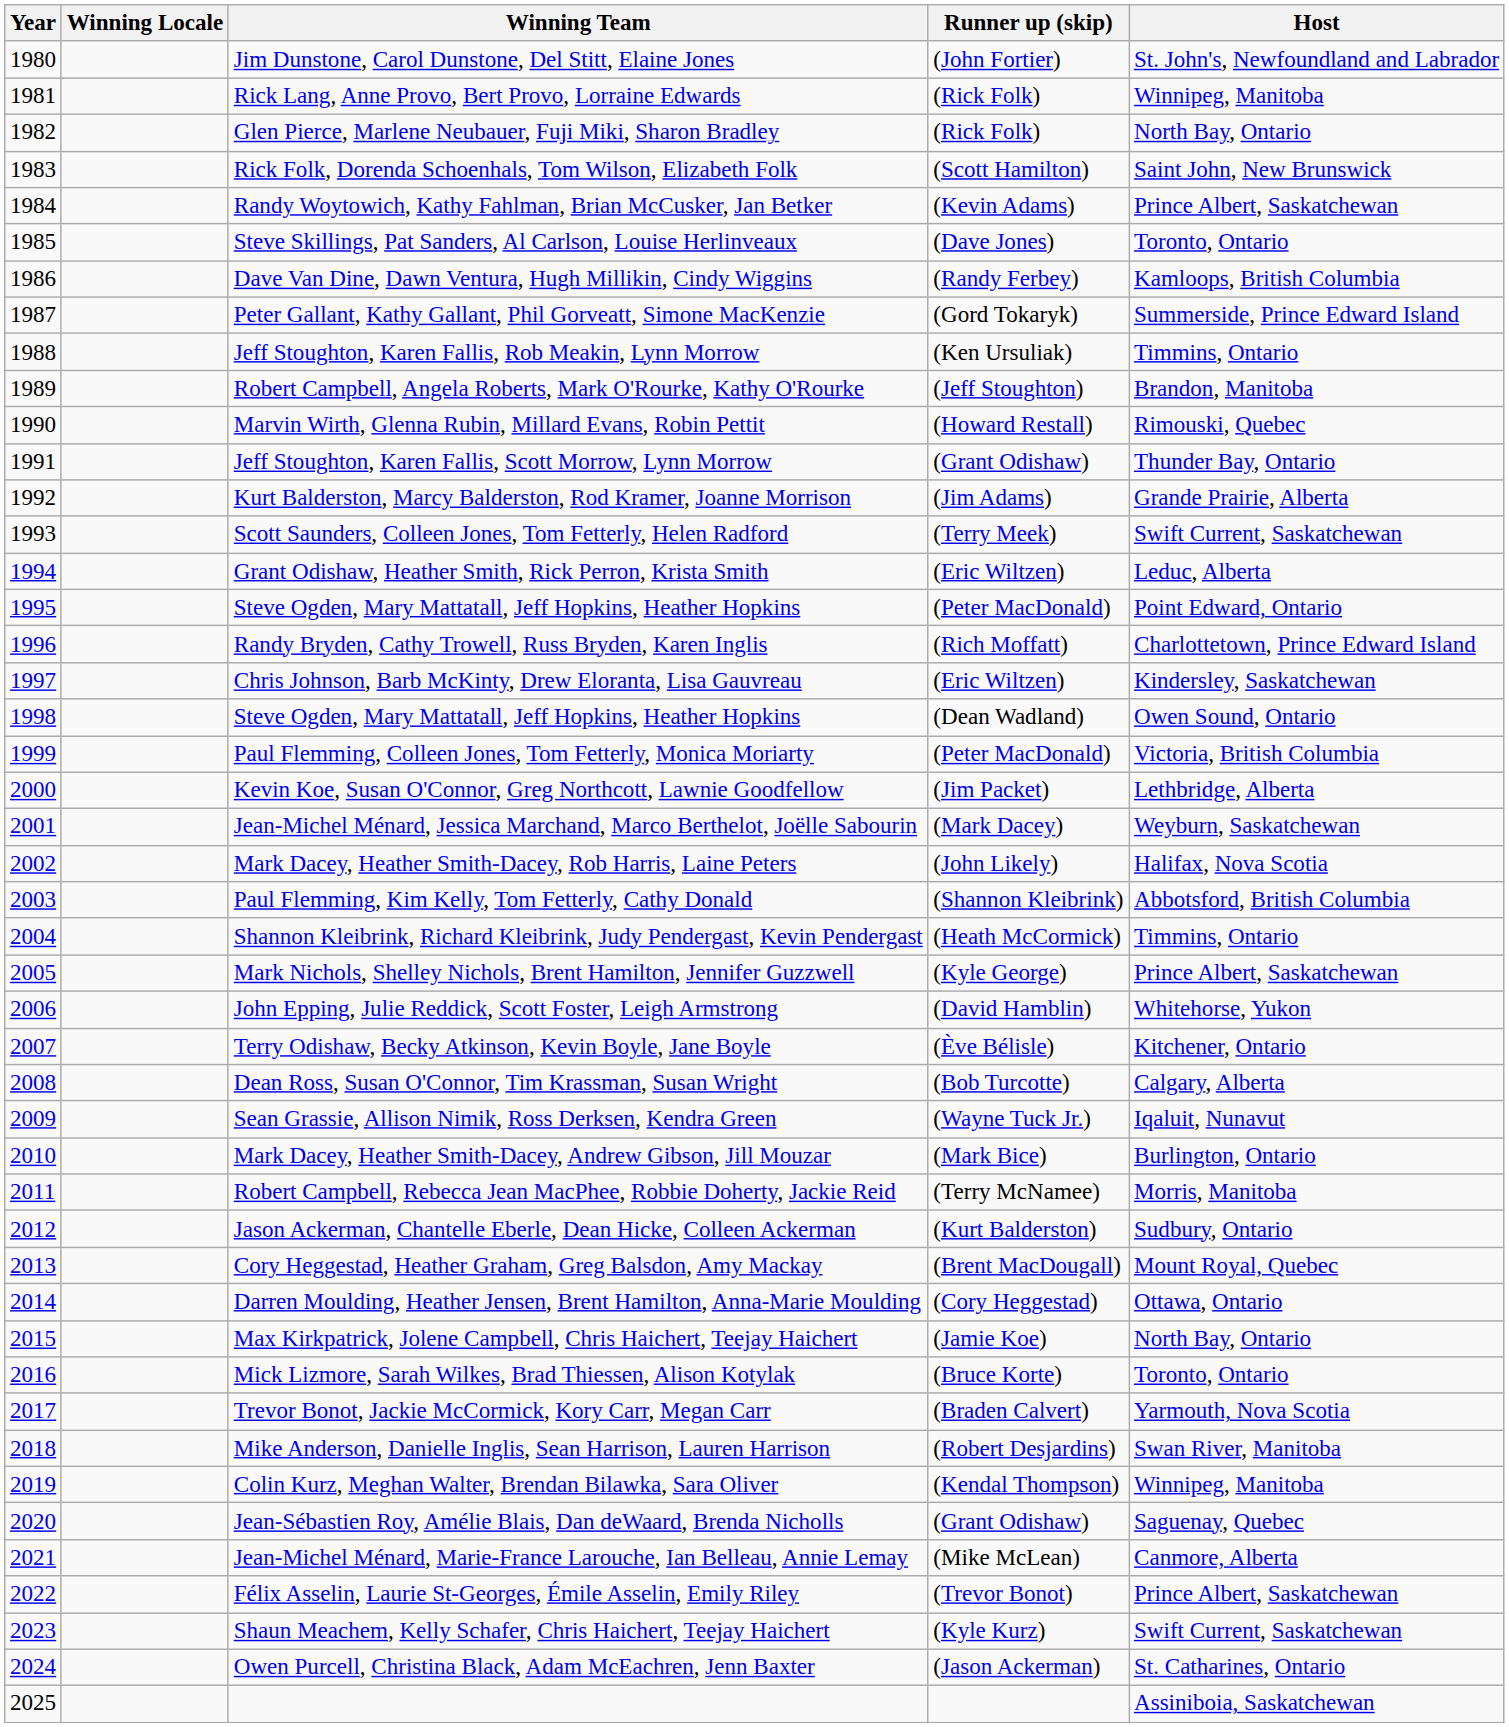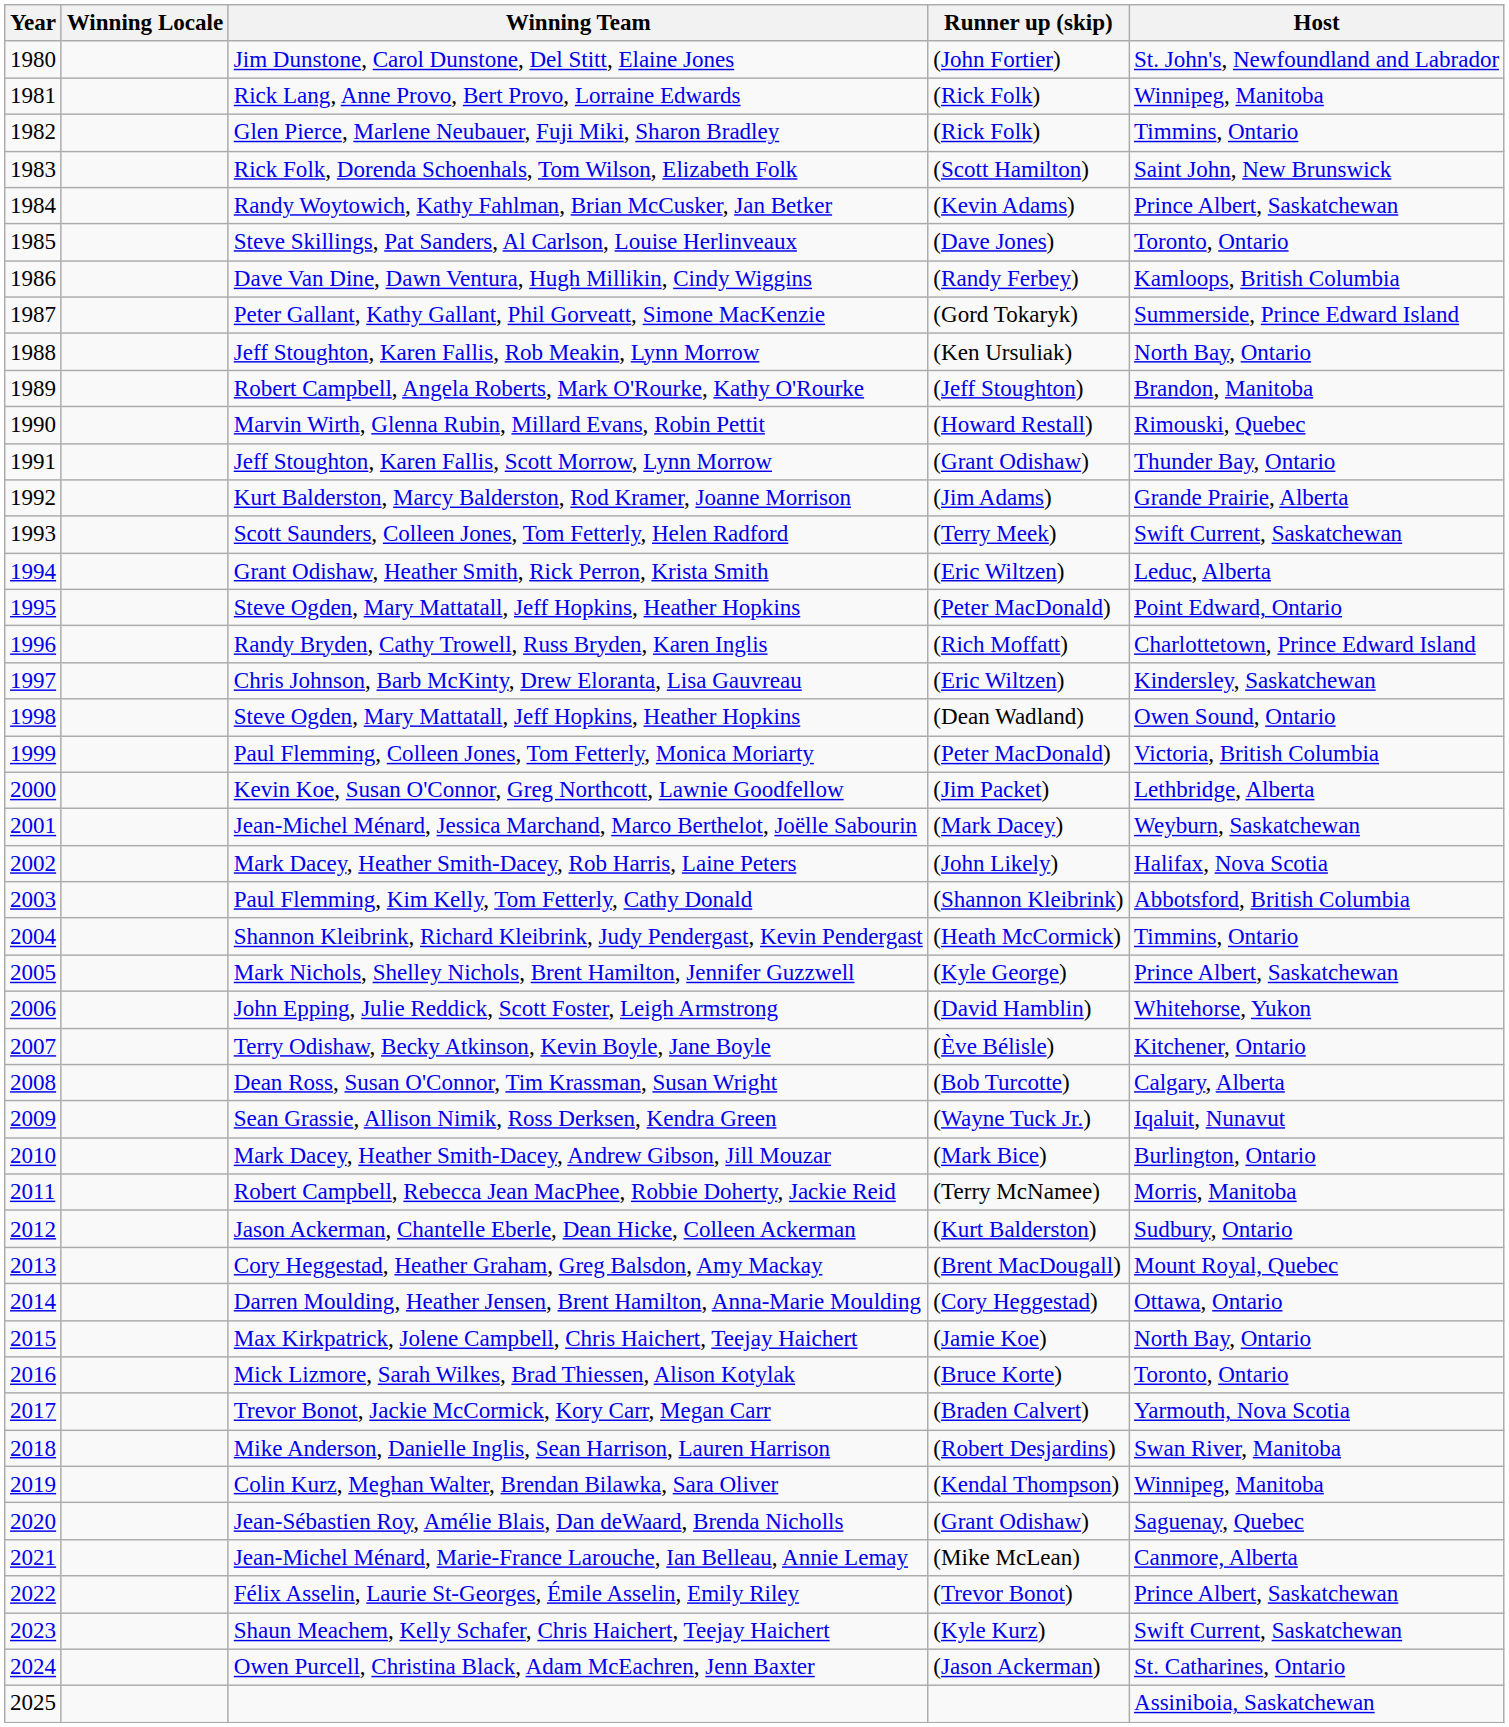(1223, 132) North Bay, Ontario -> (1216, 132) Timmins, Ontario
(1216, 351) Timmins, Ontario -> (1223, 351) North Bay, Ontario
